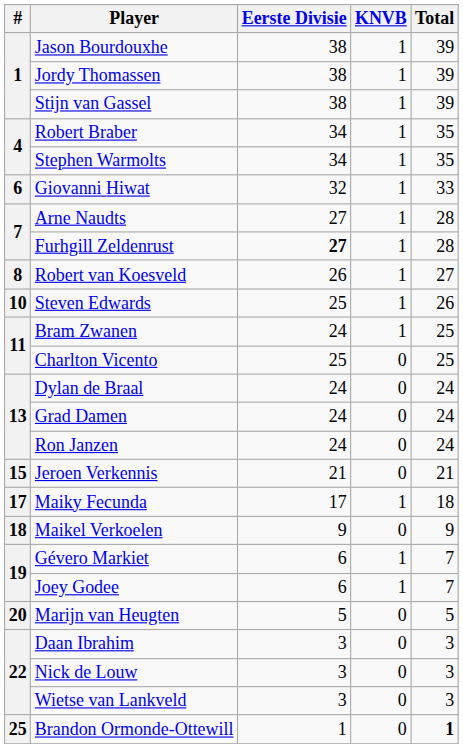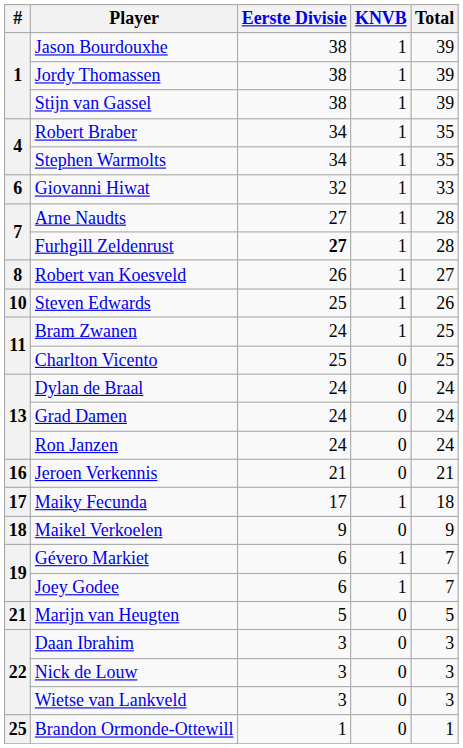(18, 473) 15 -> (18, 473) 16
(18, 615) 20 -> (18, 615) 21
(450, 729) bold -> (450, 729) normal
